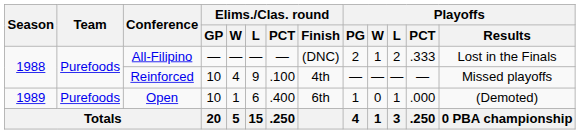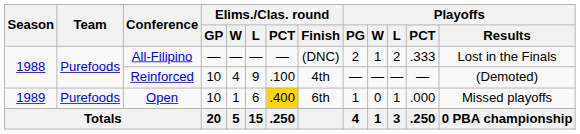(507, 77) Missed playoffs -> (507, 77) (Demoted)
(282, 98) no background -> (282, 98) gold background
(507, 98) (Demoted) -> (507, 98) Missed playoffs
